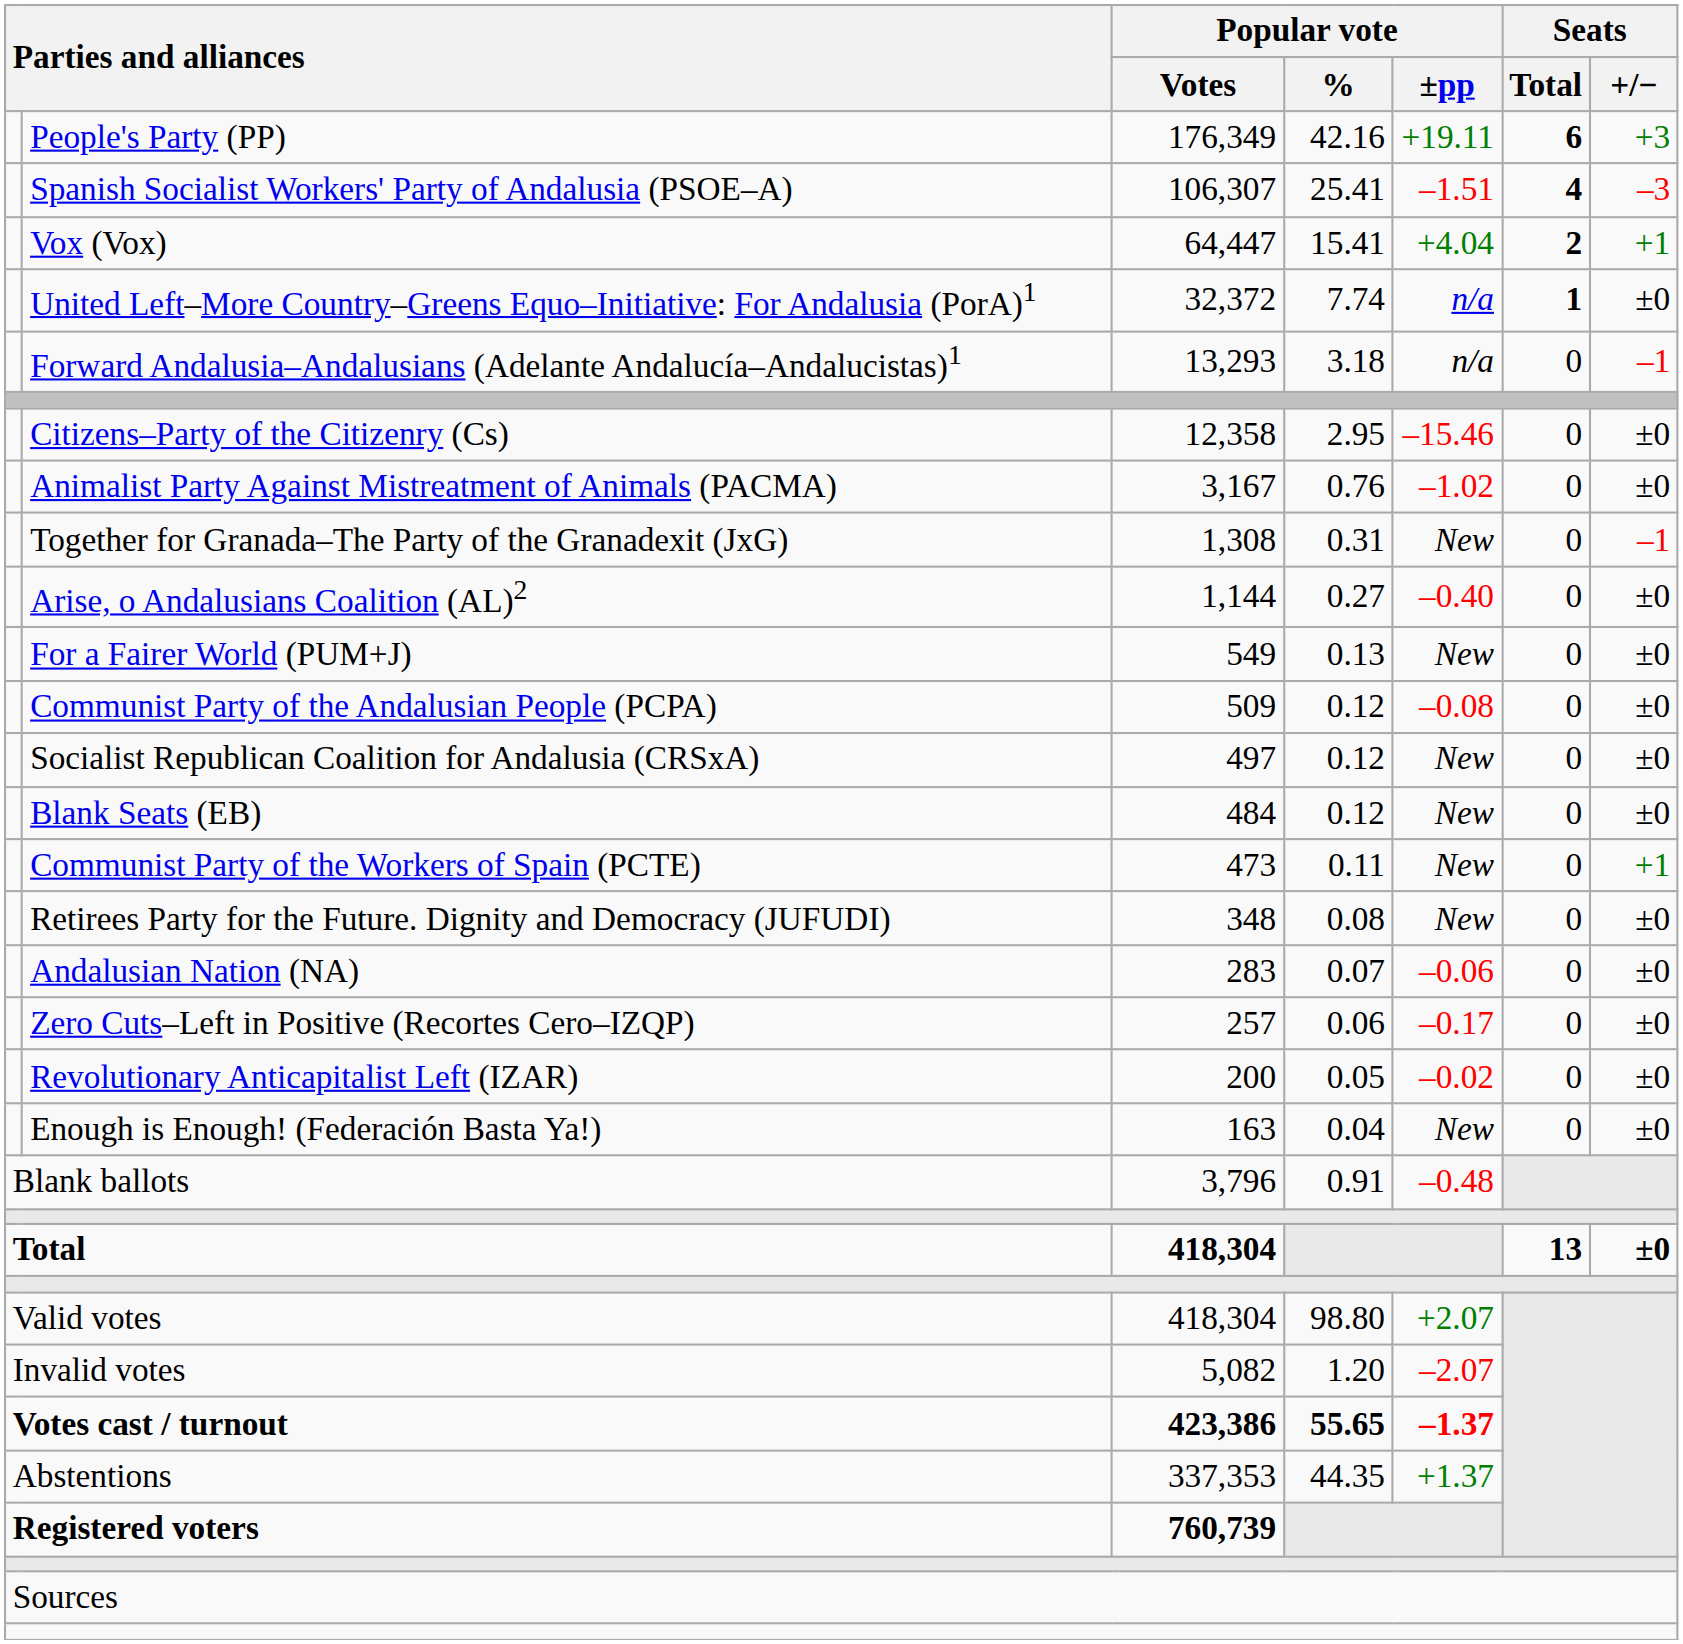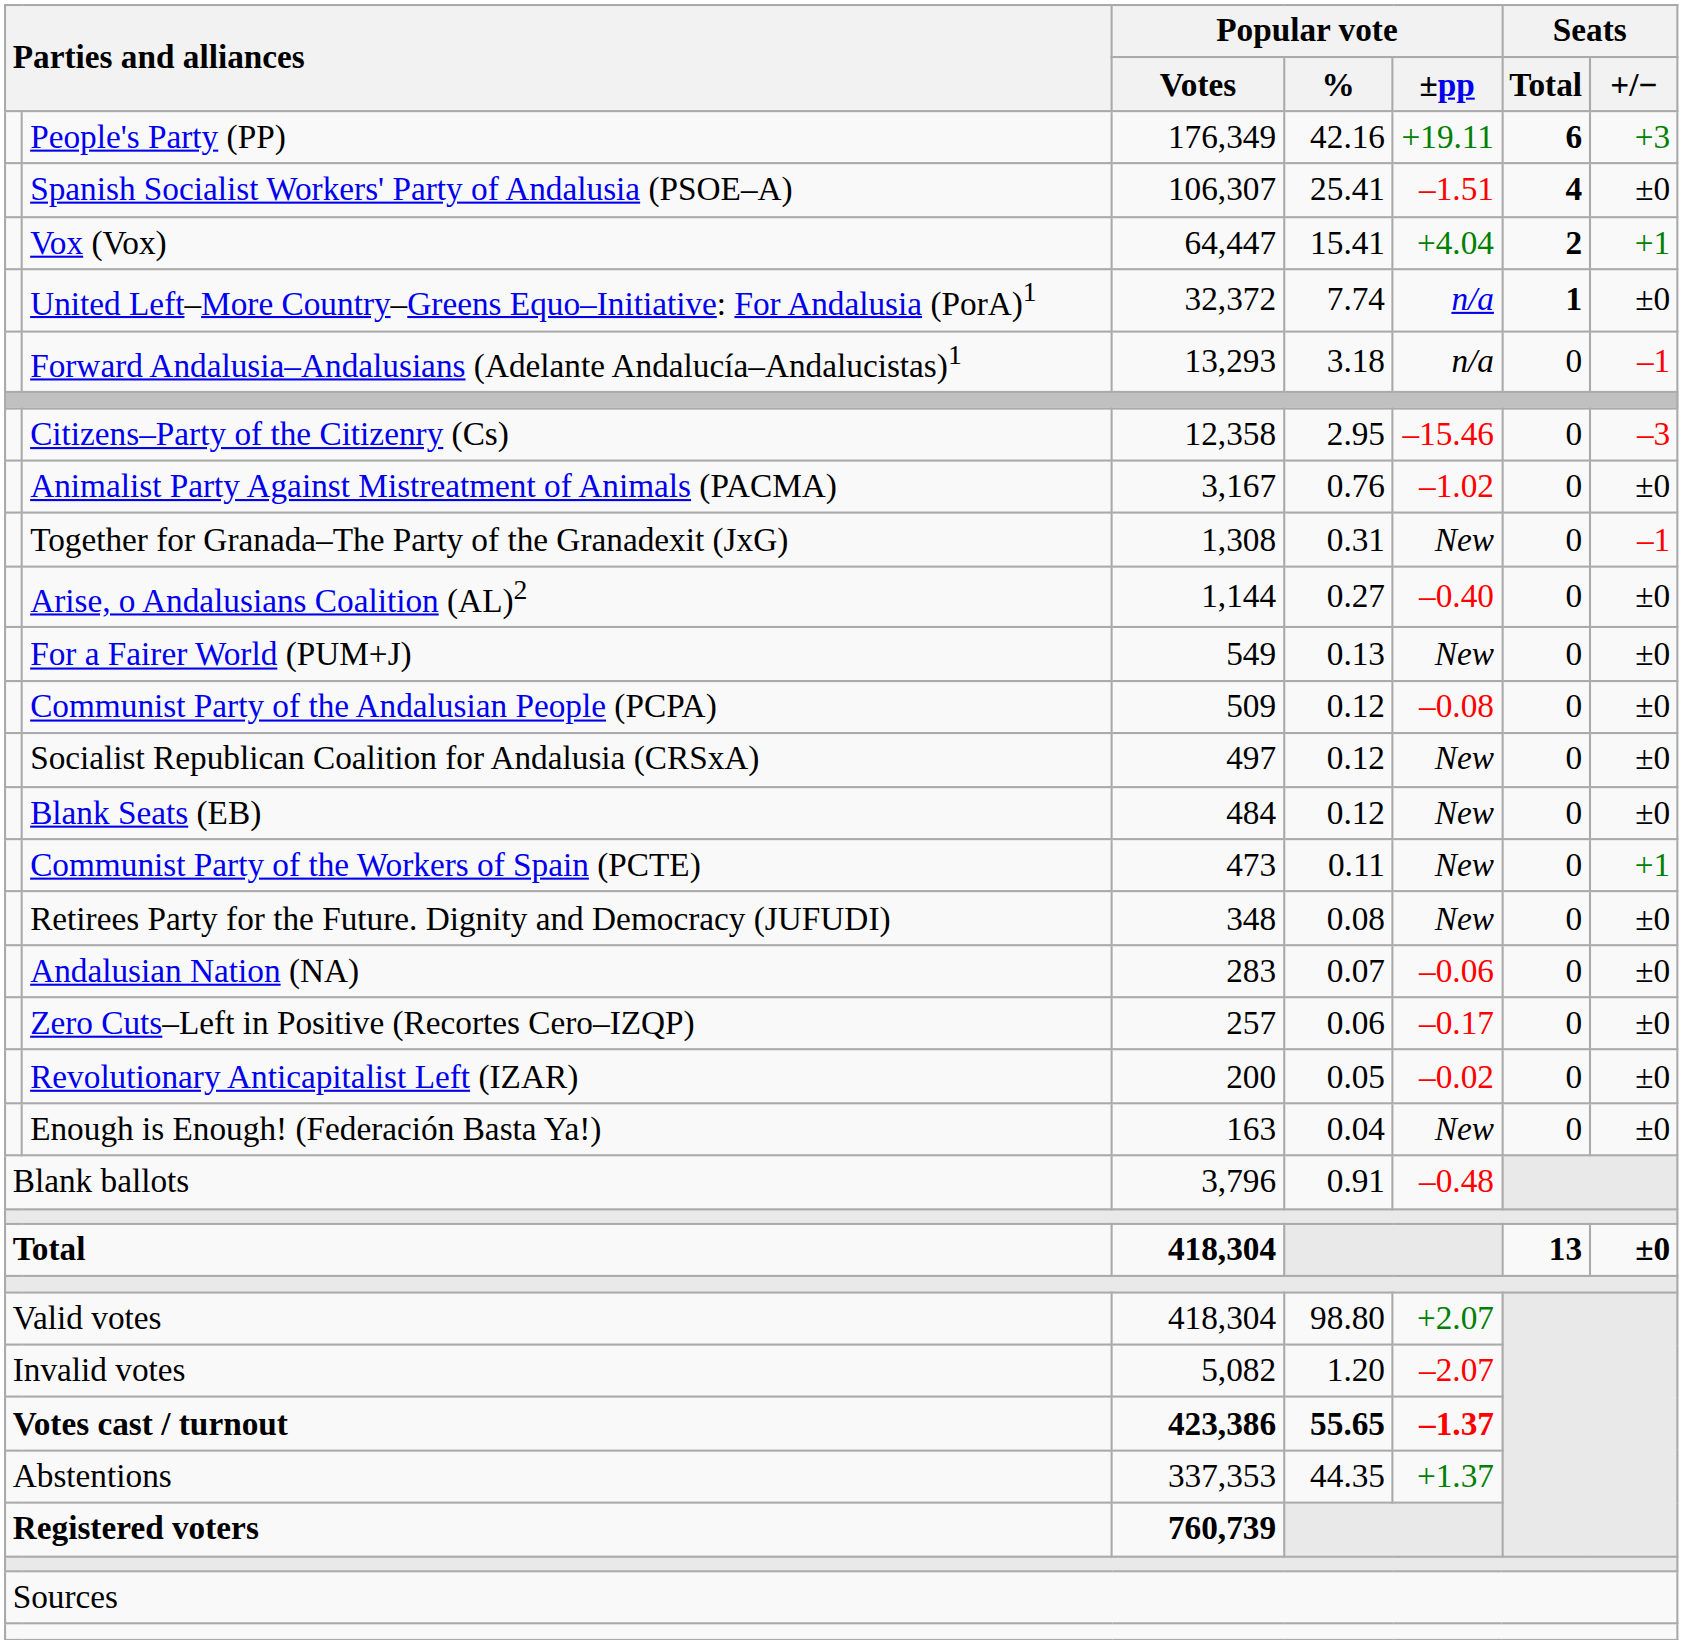(1654, 189) –3 -> (1653, 189) ±0
(1653, 433) ±0 -> (1654, 433) –3
